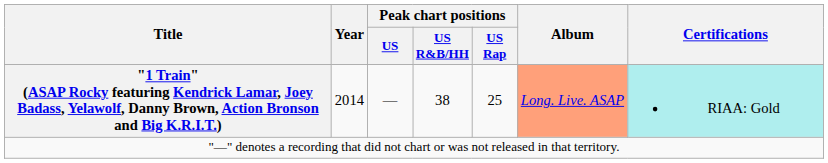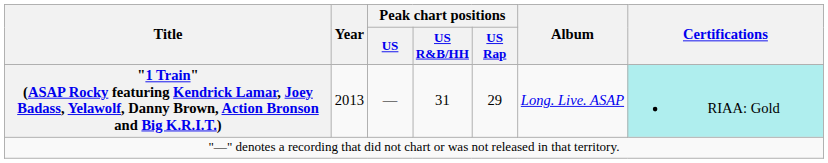(349, 100) 2014 -> (349, 100) 2013
(442, 100) 38 -> (442, 100) 31
(495, 100) 25 -> (495, 100) 29
(572, 100) lightsalmon background -> (572, 100) no background
